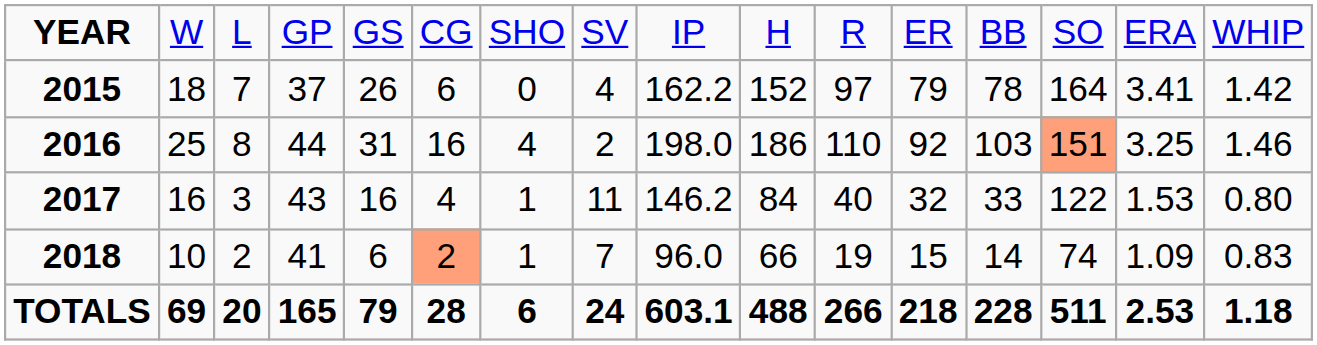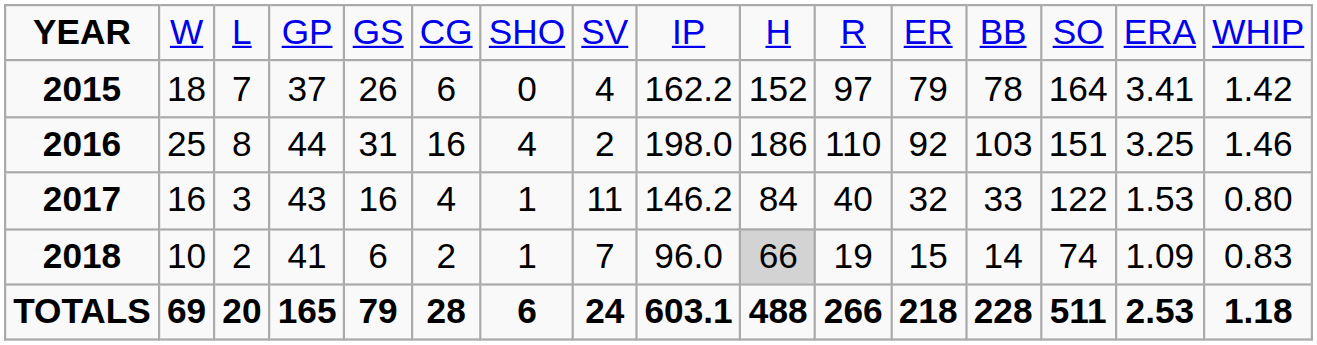(1078, 144) lightsalmon background -> (1078, 144) no background
(446, 255) lightsalmon background -> (446, 255) no background
(778, 255) no background -> (778, 255) lightgrey background
